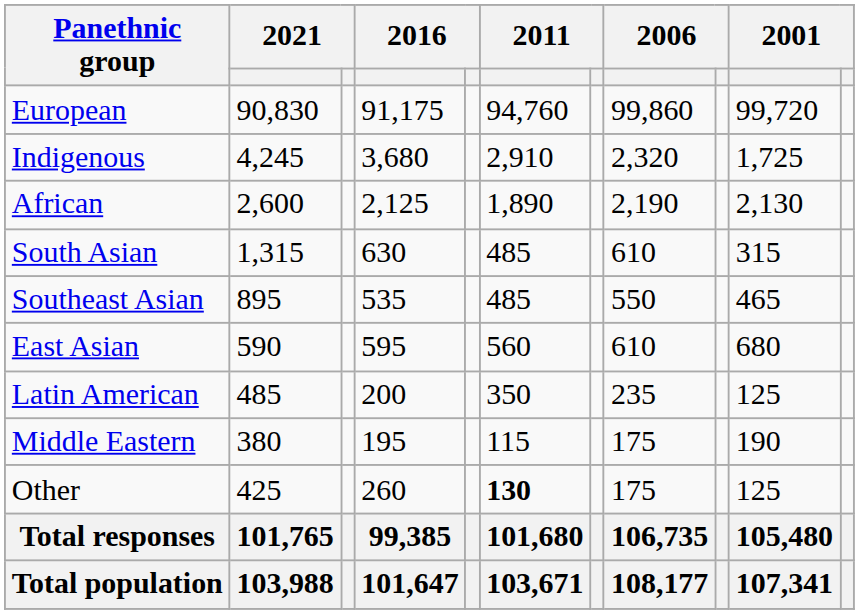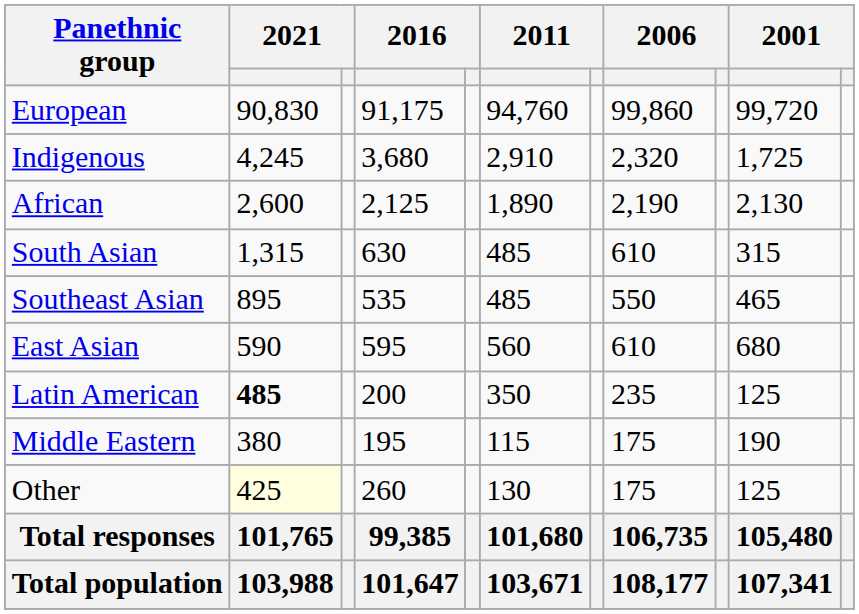(259, 394) normal -> (259, 394) bold
(259, 488) no background -> (259, 488) lightyellow background
(509, 488) bold -> (509, 488) normal
